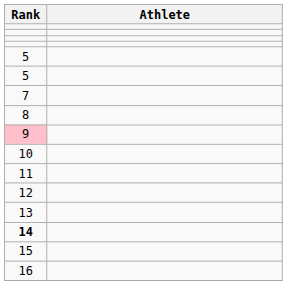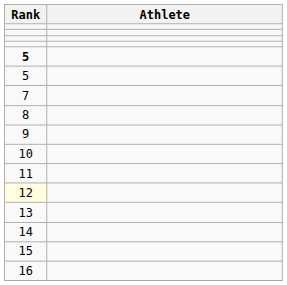(26, 56) normal -> (26, 56) bold
(26, 134) pink background -> (26, 134) no background
(26, 193) no background -> (26, 193) lightyellow background
(26, 232) bold -> (26, 232) normal
